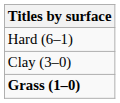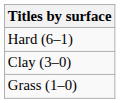(44, 86) bold -> (42, 86) normal
